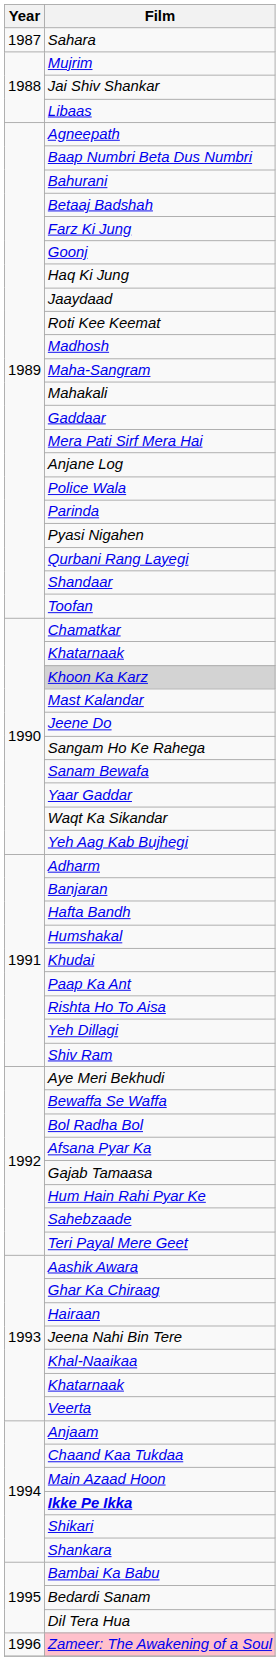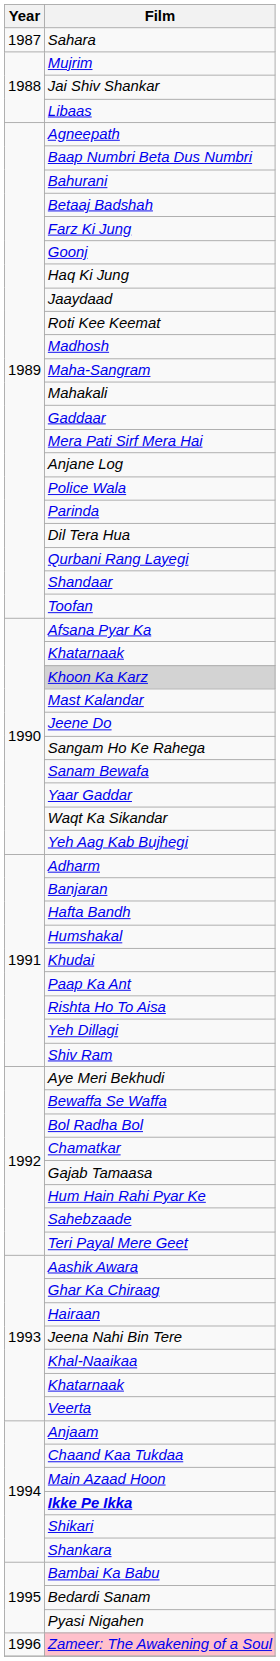(96, 535) Pyasi Nigahen -> (89, 535) Dil Tera Hua
(84, 629) Chamatkar -> (100, 629) Afsana Pyar Ka
(100, 1149) Afsana Pyar Ka -> (84, 1149) Chamatkar
(89, 1621) Dil Tera Hua -> (96, 1621) Pyasi Nigahen
